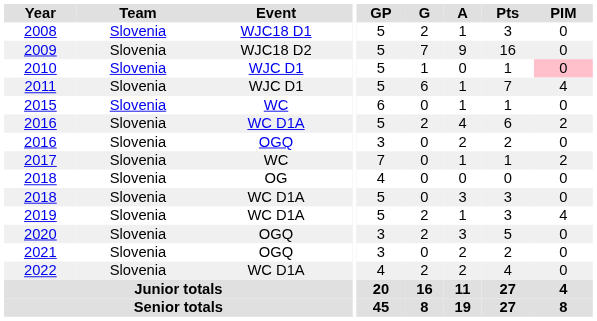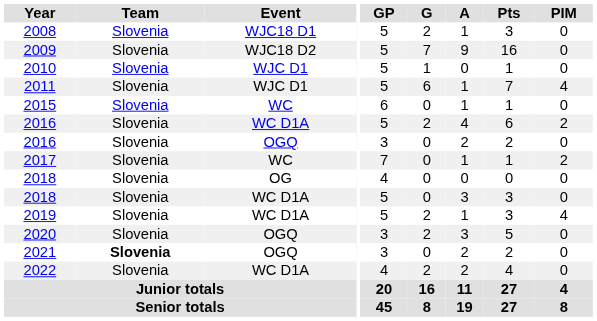(563, 68) pink background -> (564, 68) no background
(138, 252) normal -> (140, 252) bold
